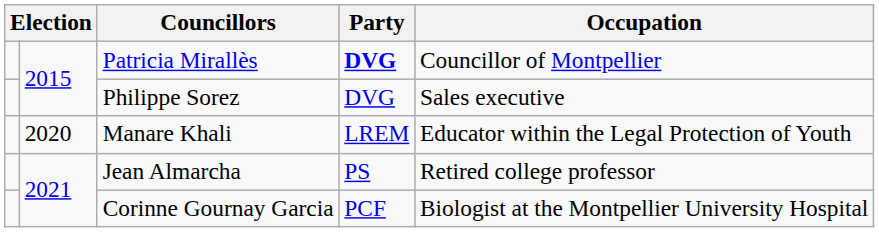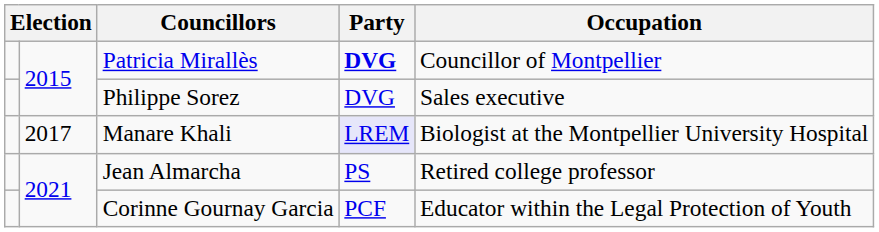(48, 134) 2020 -> (48, 134) 2017
(377, 134) no background -> (377, 134) lavender background
(636, 134) Educator within the Legal Protection of Youth -> (644, 134) Biologist at the Montpellier University Hospital
(644, 208) Biologist at the Montpellier University Hospital -> (636, 208) Educator within the Legal Protection of Youth
